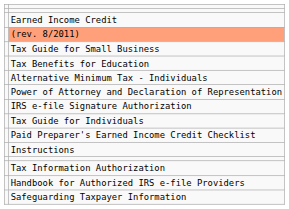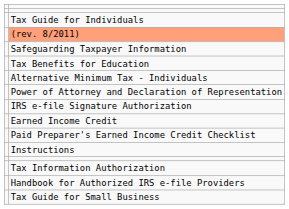(64, 20) Earned Income Credit -> (77, 20) Tax Guide for Individuals
(85, 49) Tax Guide for Small Business -> (98, 49) Safeguarding Taxpayer Information
(77, 121) Tax Guide for Individuals -> (64, 121) Earned Income Credit
(98, 197) Safeguarding Taxpayer Information -> (85, 197) Tax Guide for Small Business
